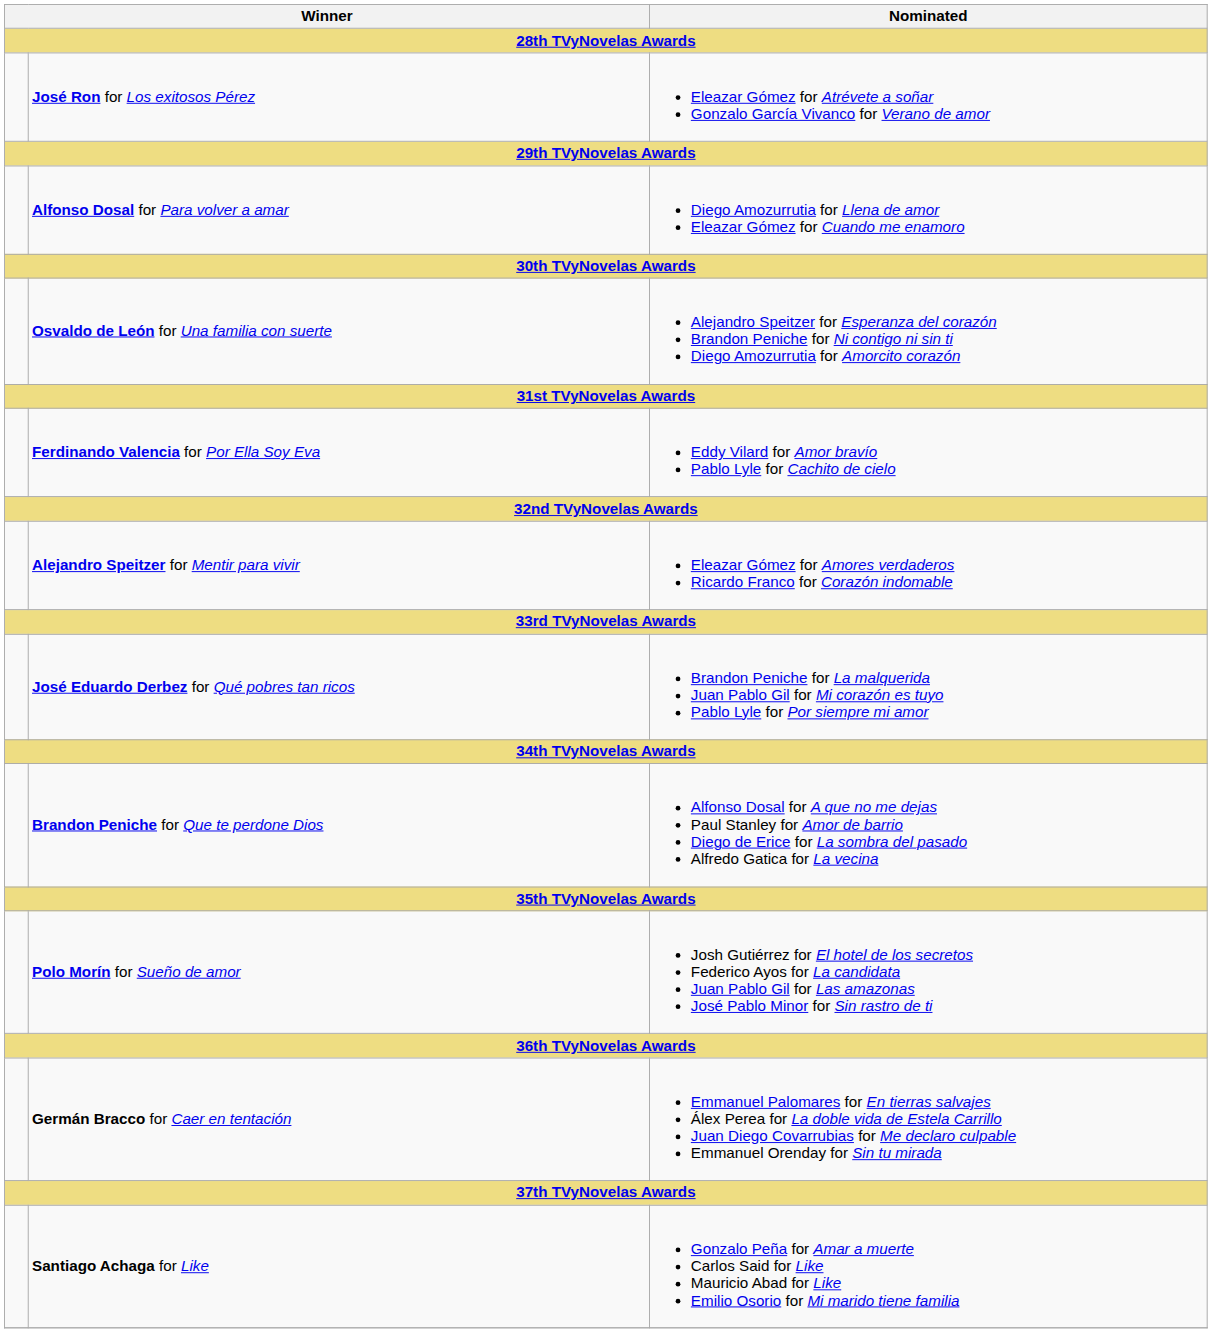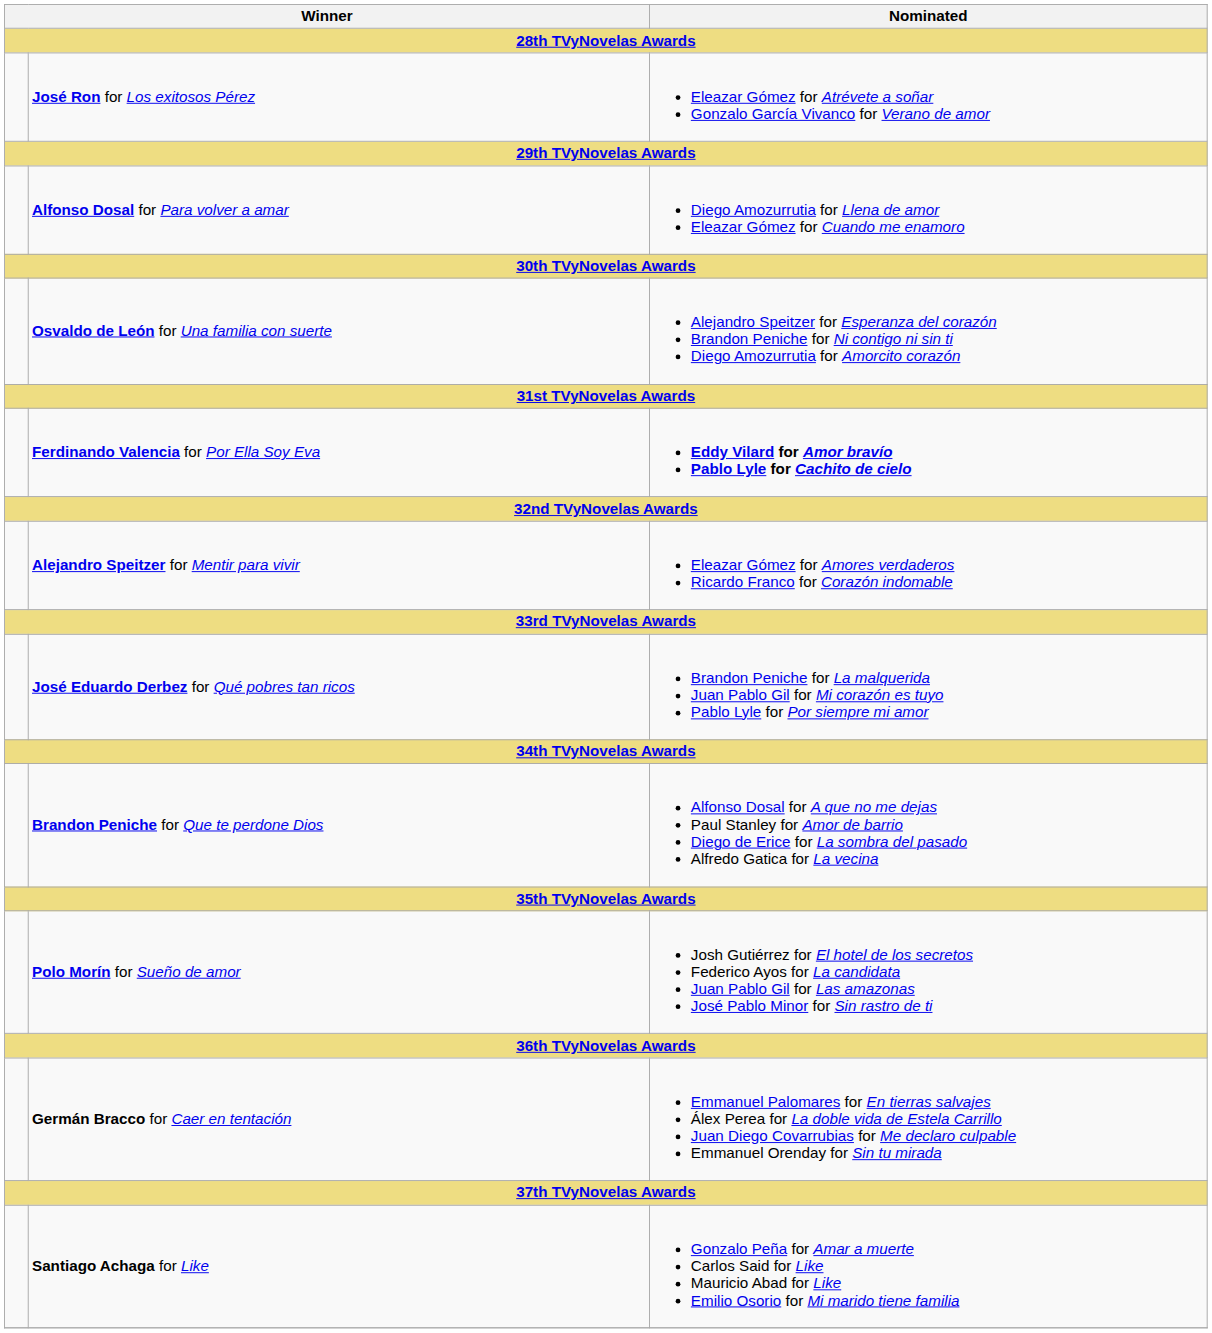(928, 461) normal -> (928, 461) bold
